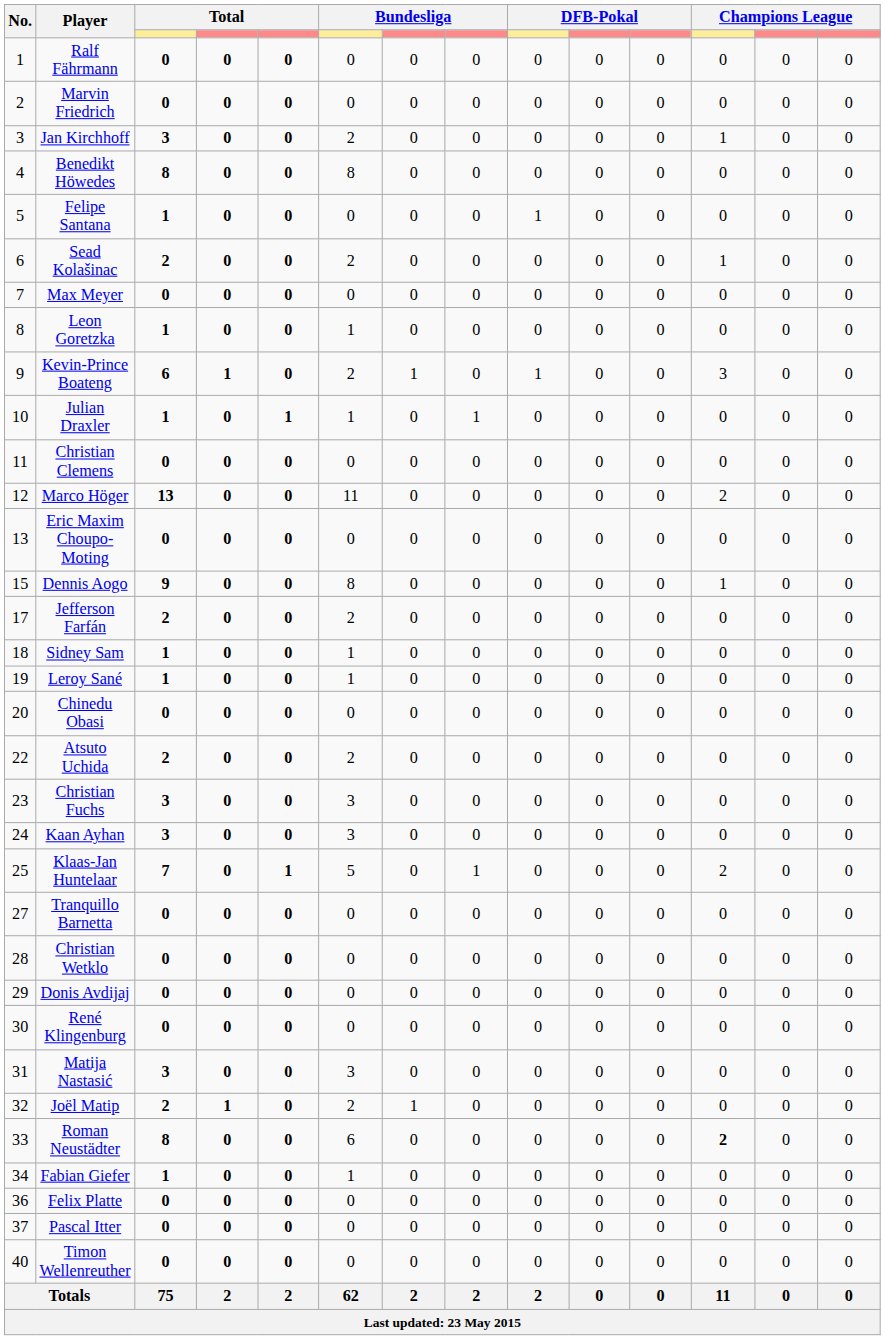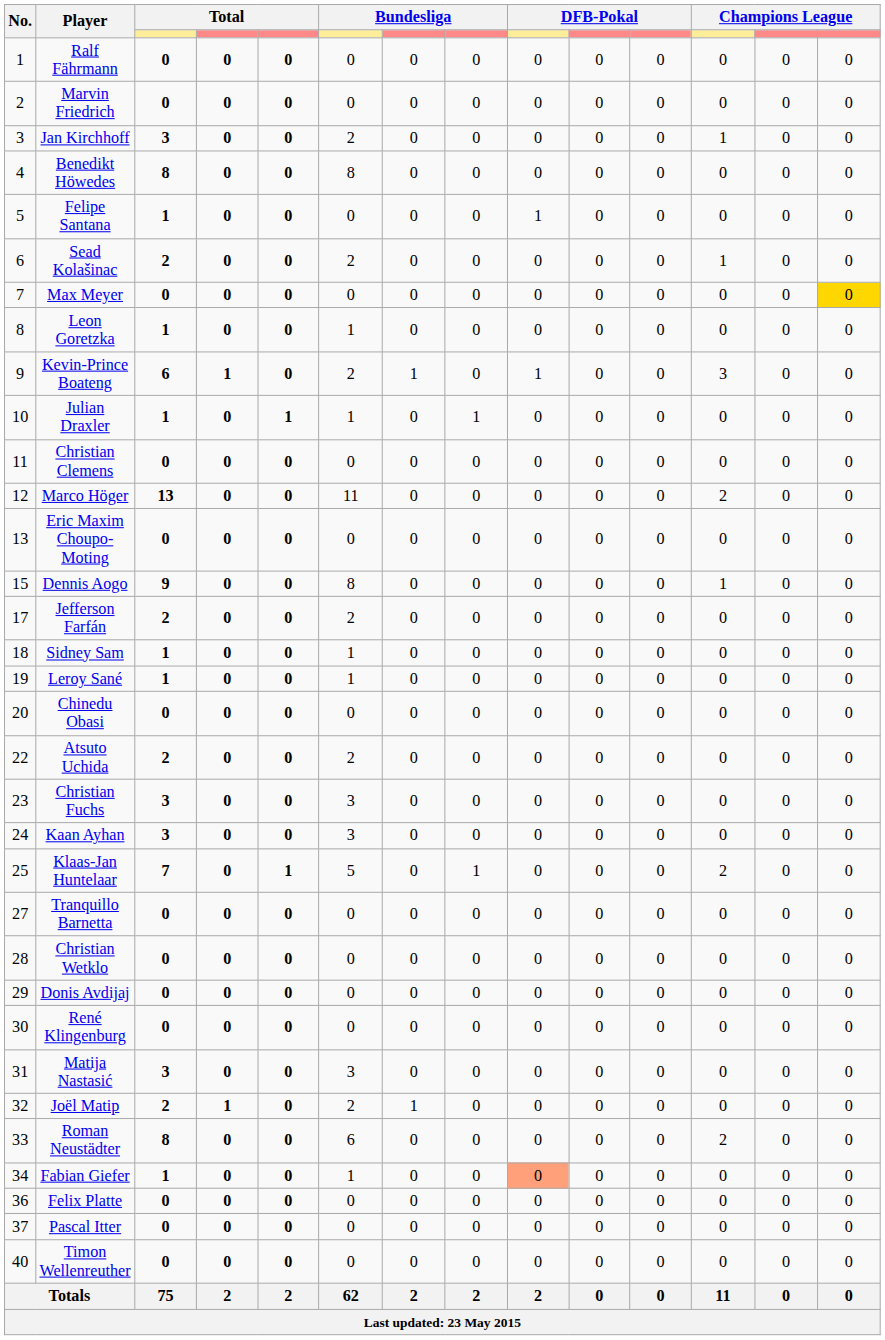(849, 295) no background -> (849, 295) gold background
(723, 1140) bold -> (723, 1140) normal
(538, 1175) no background -> (538, 1175) lightsalmon background
